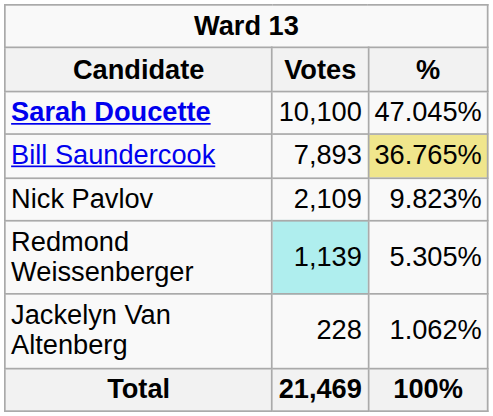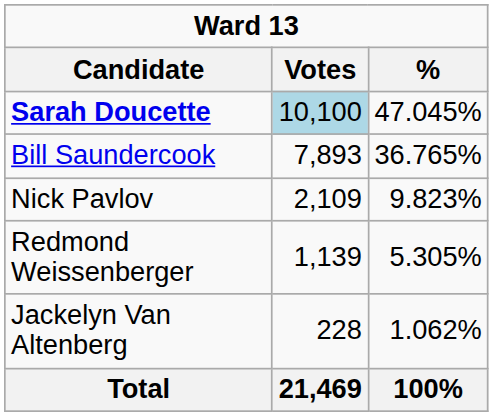(320, 112) no background -> (320, 112) lightblue background
(428, 155) khaki background -> (428, 155) no background
(328, 257) paleturquoise background -> (328, 257) no background
